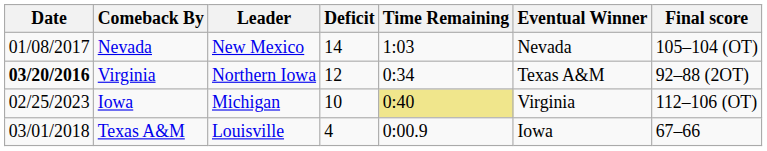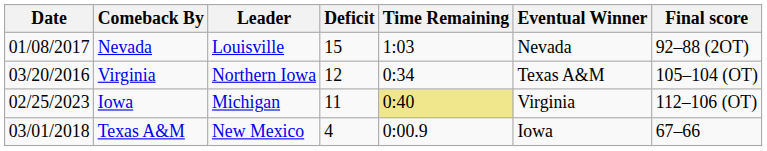(258, 46) New Mexico -> (248, 46) Louisville
(333, 46) 14 -> (333, 46) 15
(707, 46) 105–104 (OT) -> (702, 46) 92–88 (2OT)
(49, 74) bold -> (49, 74) normal
(702, 74) 92–88 (2OT) -> (707, 74) 105–104 (OT)
(333, 103) 10 -> (333, 103) 11
(248, 131) Louisville -> (258, 131) New Mexico
